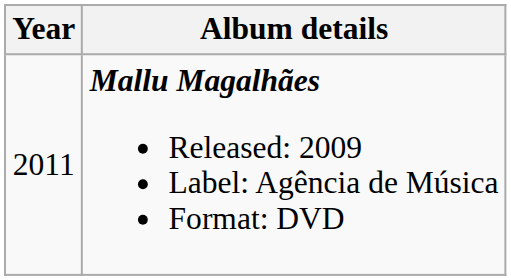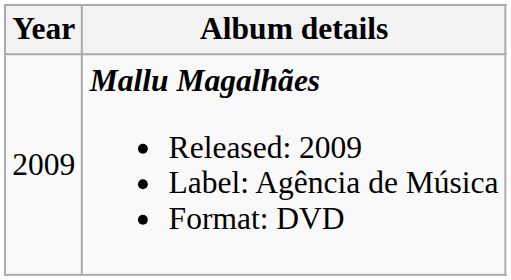(44, 164) 2011 -> (44, 164) 2009
